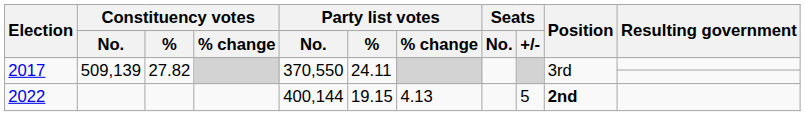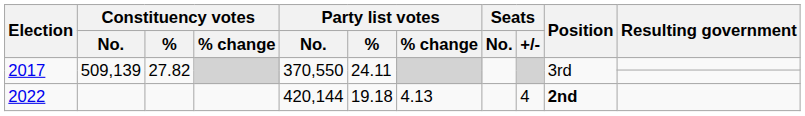(313, 96) 400,144 -> (313, 96) 420,144
(372, 96) 19.15 -> (372, 96) 19.18
(525, 96) 5 -> (525, 96) 4
